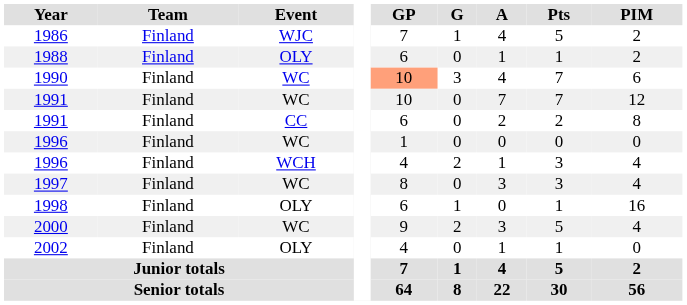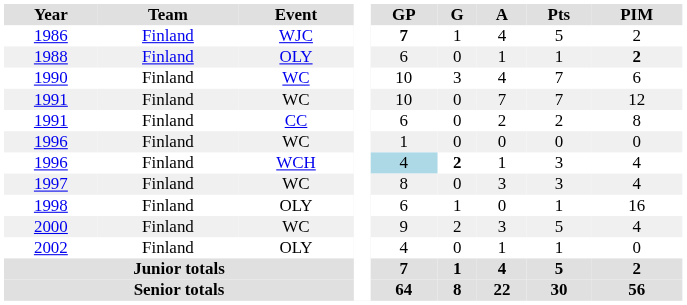(404, 35) normal -> (404, 35) bold
(637, 56) normal -> (637, 56) bold
(404, 78) lightsalmon background -> (404, 78) no background
(404, 162) no background -> (404, 162) lightblue background
(457, 162) normal -> (457, 162) bold
